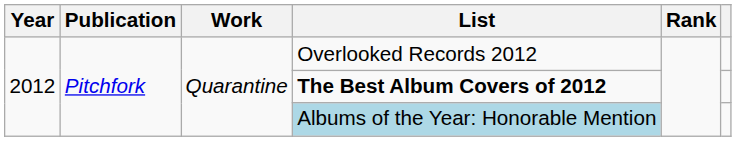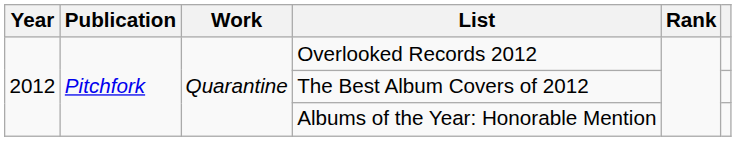(452, 86) bold -> (443, 86) normal
(477, 119) lightblue background -> (477, 119) no background
